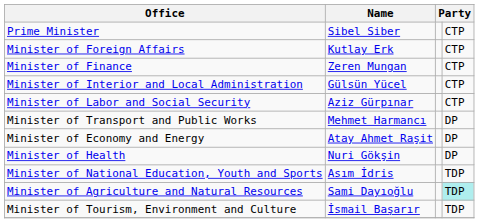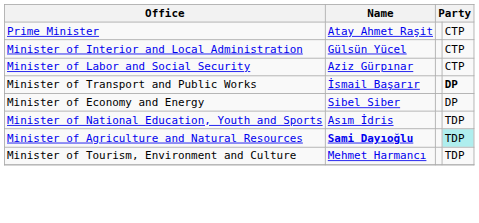(364, 31) Sibel Siber -> (380, 31) Atay Ahmet Raşit
- row: (96, 49)
- row: (69, 67)
(377, 120) Mehmet Harmancı -> (374, 85) İsmail Başarır
(451, 120) normal -> (451, 85) bold
(380, 138) Atay Ahmet Raşit -> (364, 102) Sibel Siber
- row: (66, 156)
(371, 191) normal -> (371, 138) bold
(374, 209) İsmail Başarır -> (377, 156) Mehmet Harmancı
